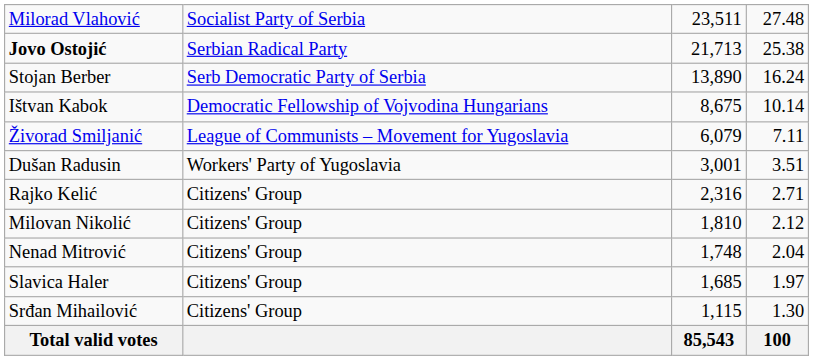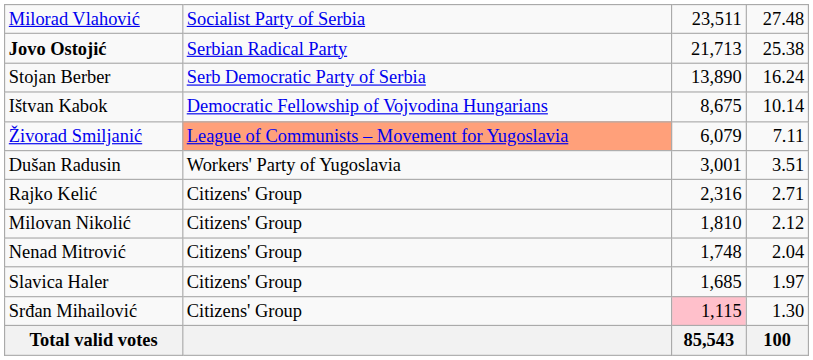(378, 135) no background -> (378, 135) lightsalmon background
(721, 310) no background -> (721, 310) pink background
